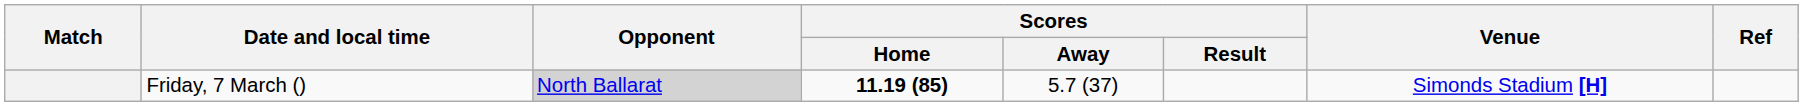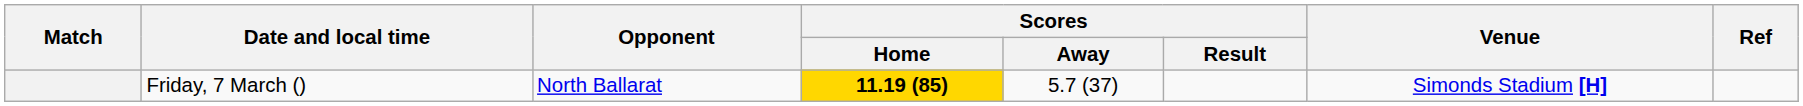(600, 86) lightgrey background -> (600, 86) no background
(902, 86) no background -> (902, 86) gold background
